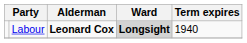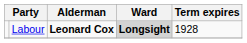(186, 29) 1940 -> (186, 29) 1928
